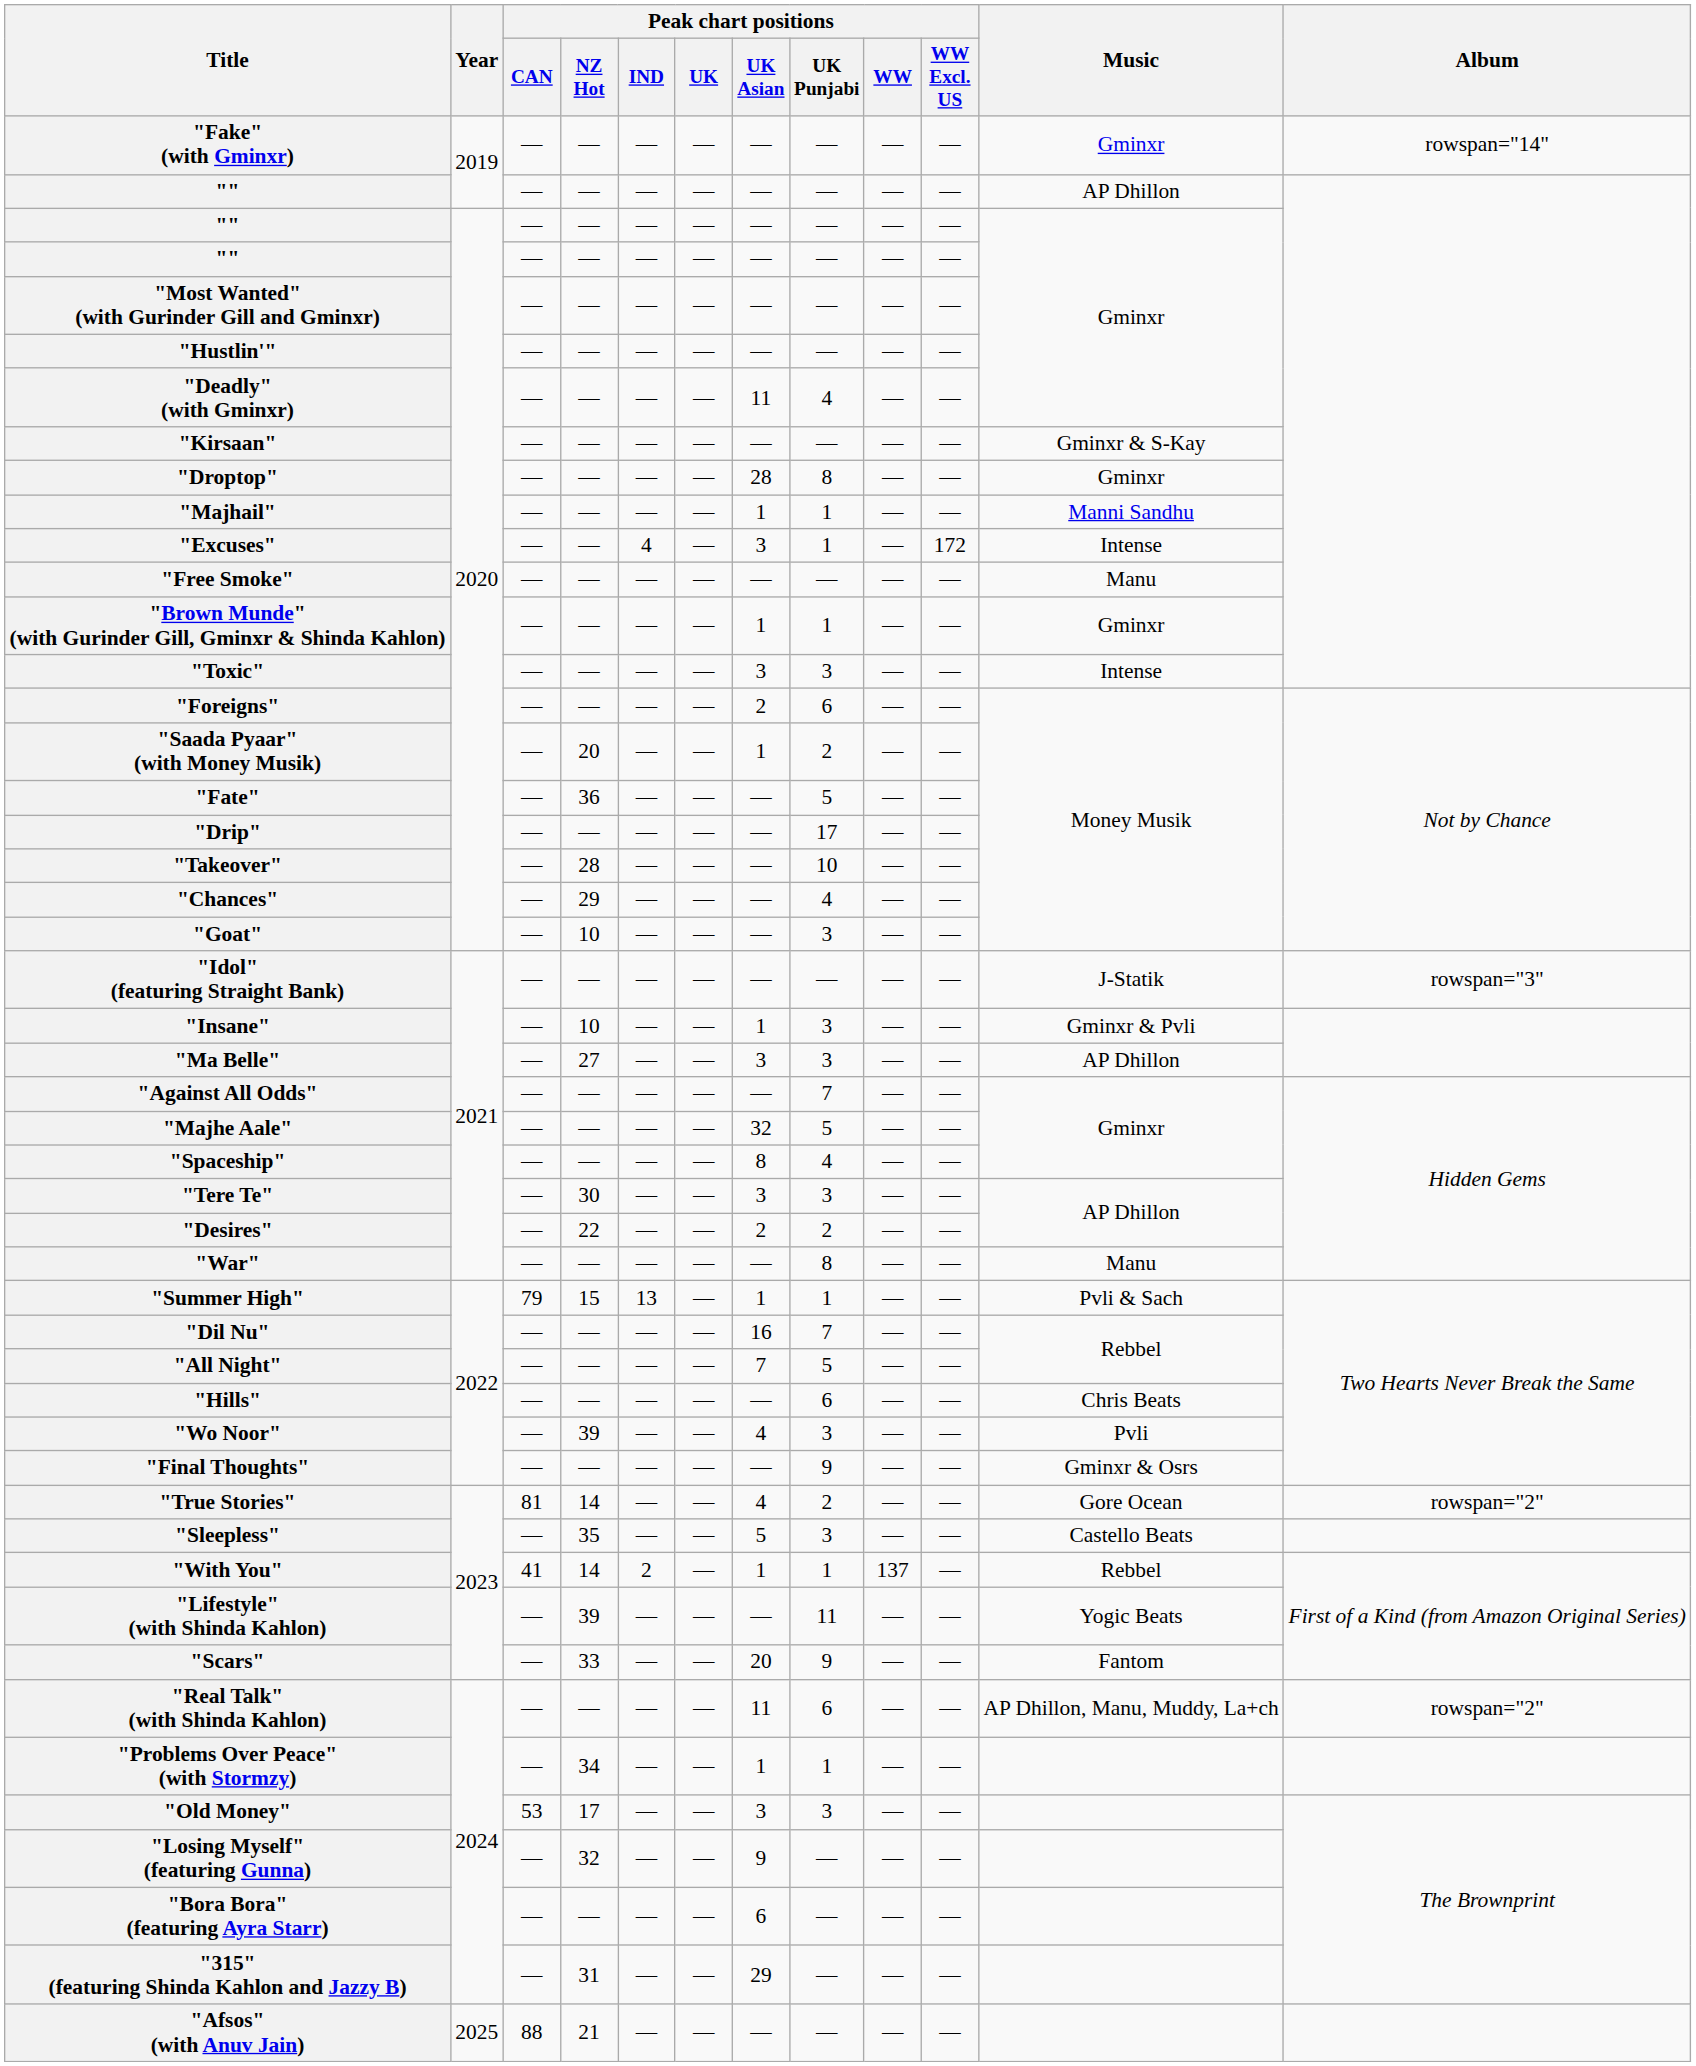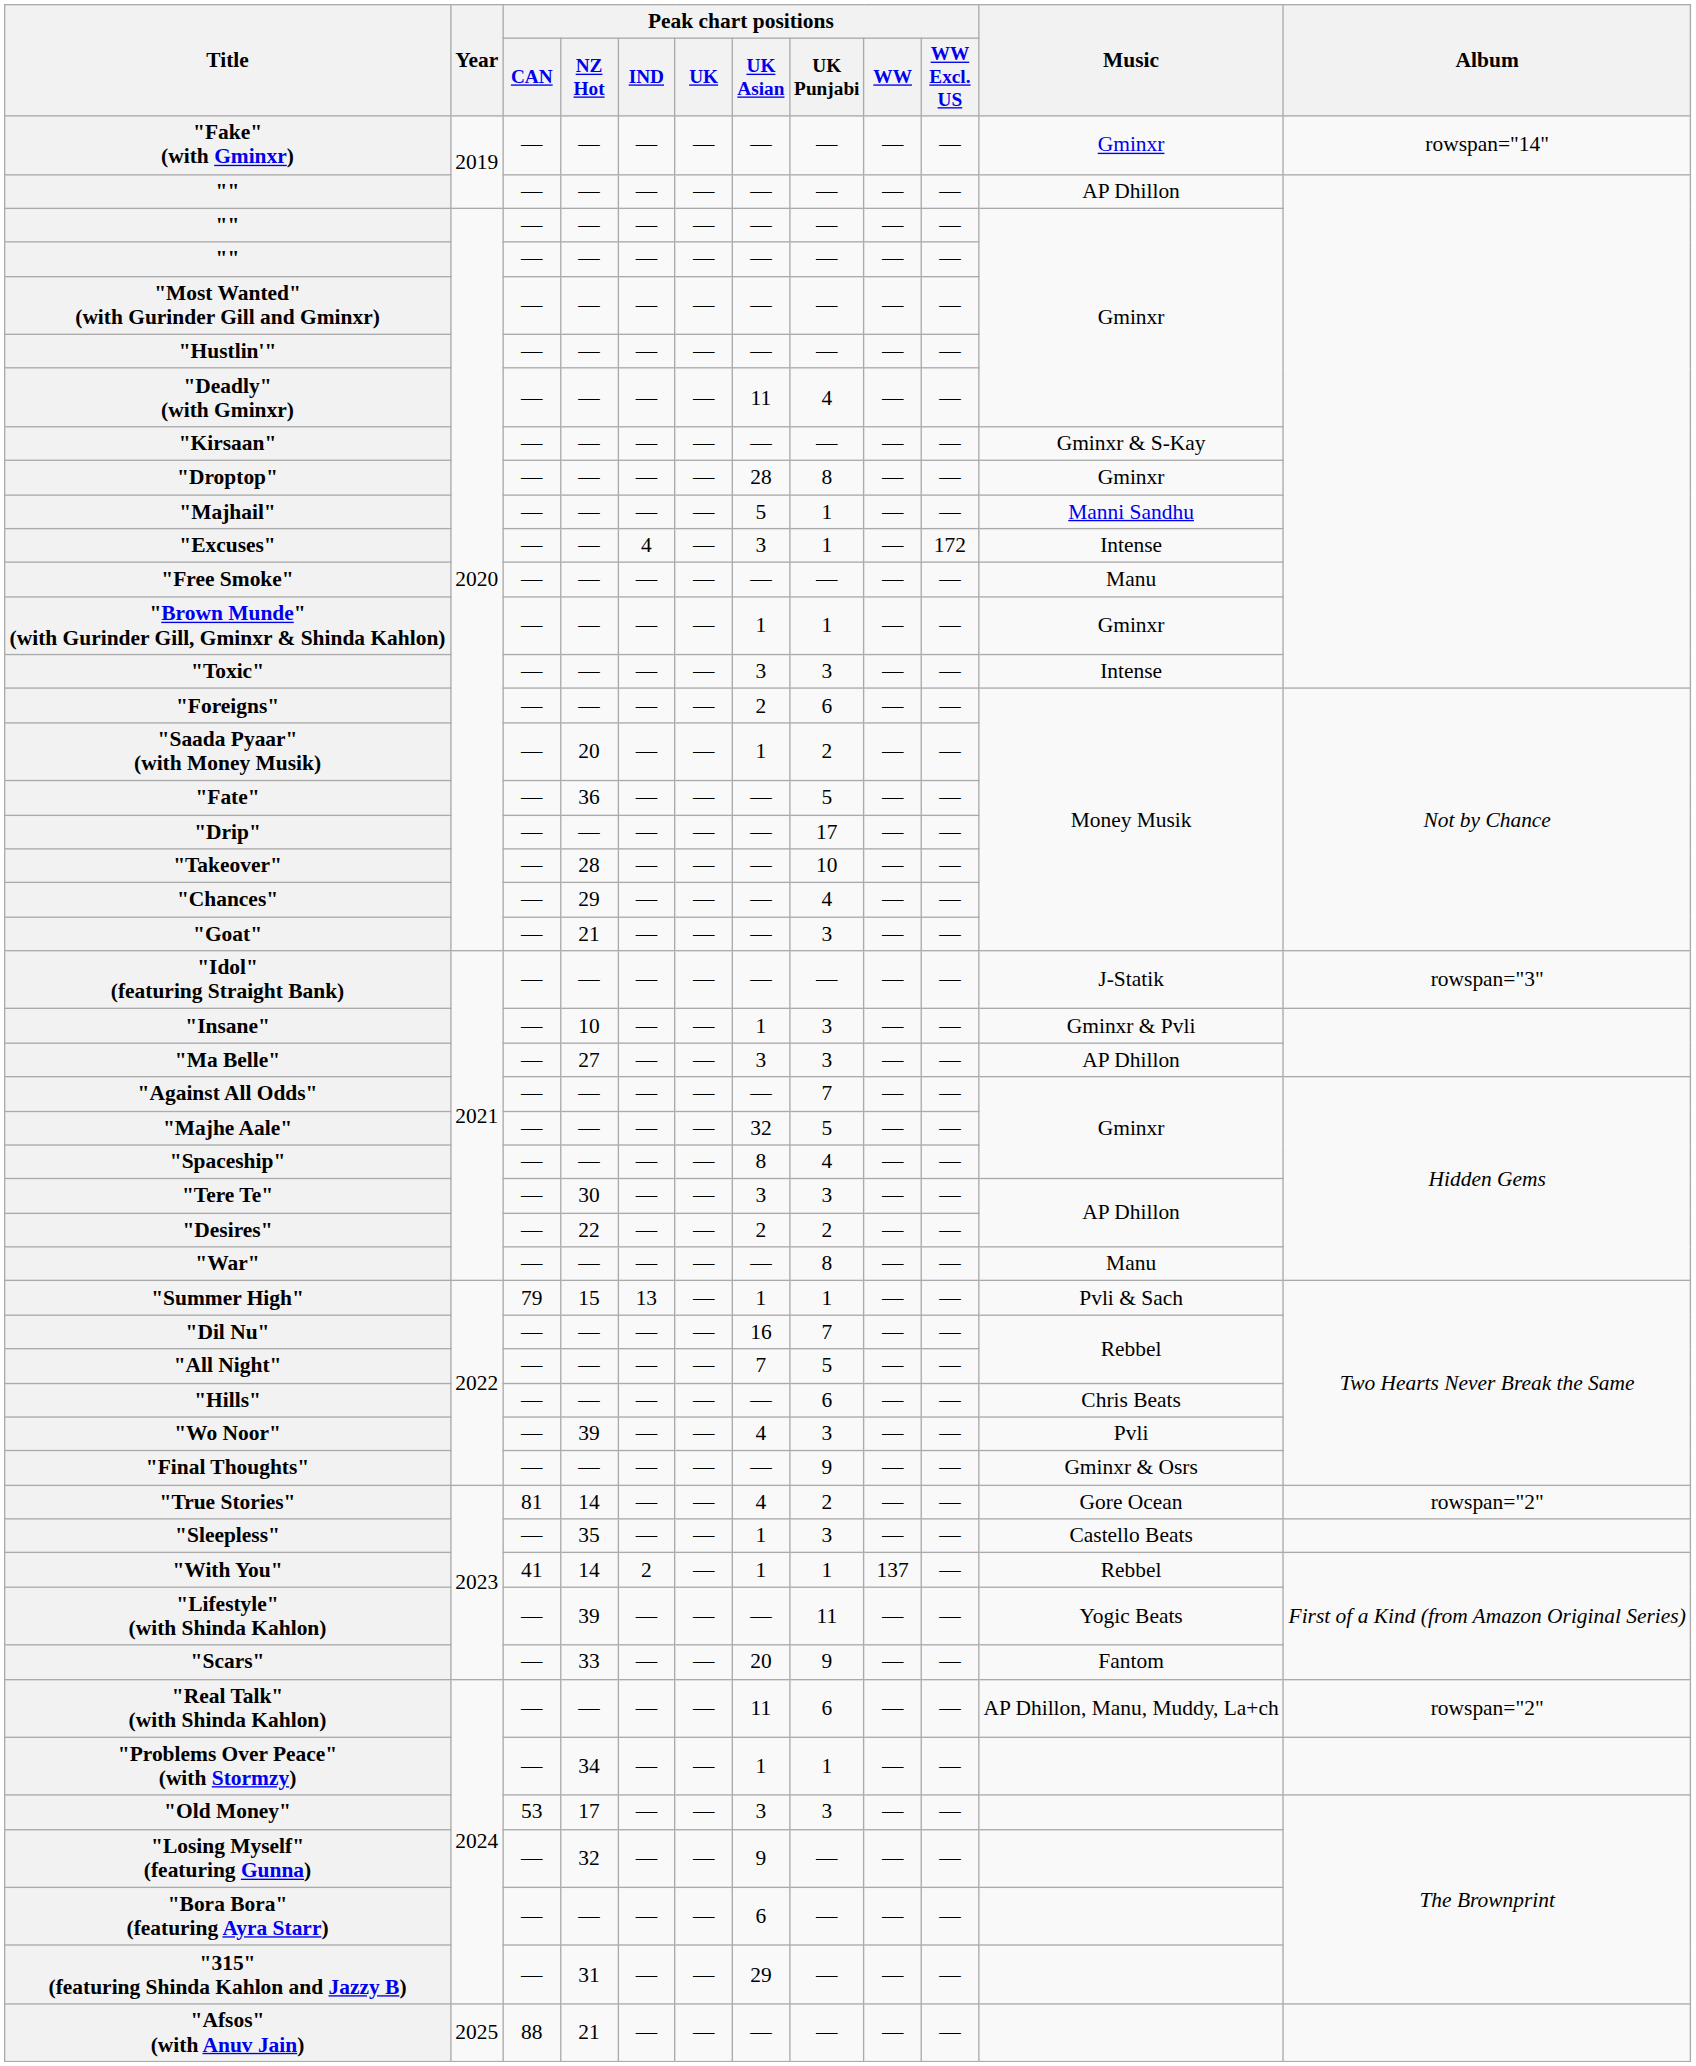(761, 511) 1 -> (761, 511) 5
(589, 933) 10 -> (589, 933) 21
(761, 1535) 5 -> (761, 1535) 1
